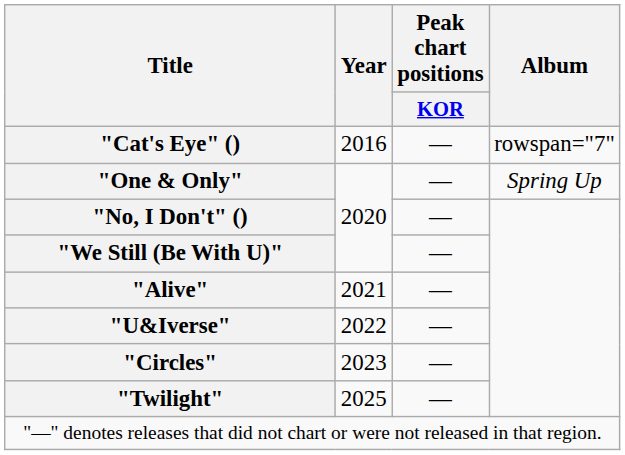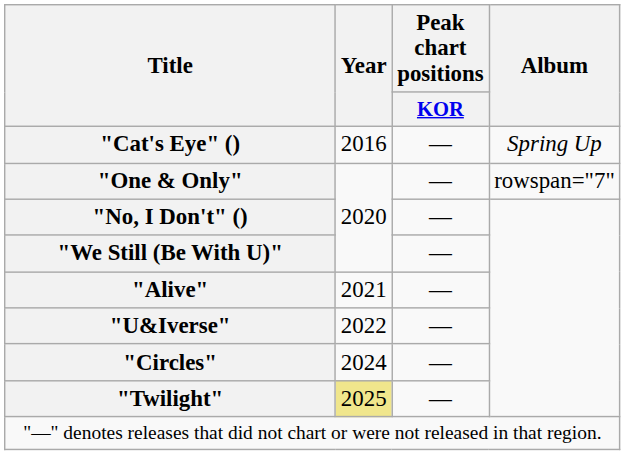(554, 144) rowspan="7" -> (554, 144) Spring Up
(554, 180) Spring Up -> (554, 180) rowspan="7"
(364, 362) 2023 -> (364, 362) 2024
(364, 398) no background -> (364, 398) khaki background
